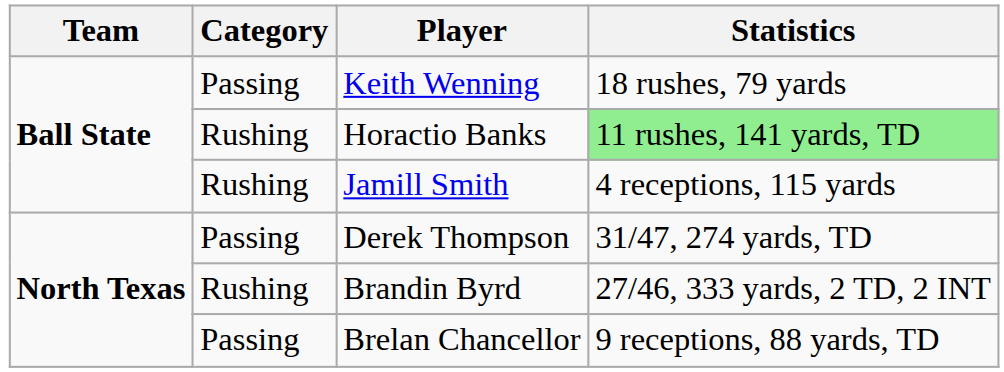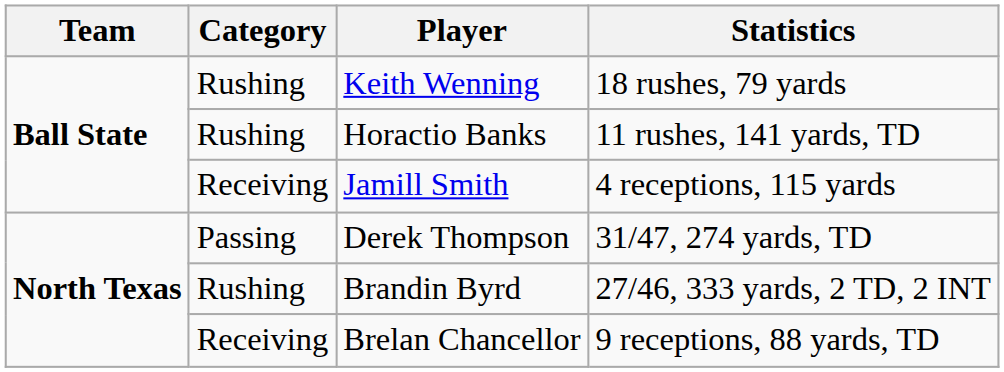(250, 82) Passing -> (251, 82) Rushing
(758, 133) lightgreen background -> (758, 133) no background
(254, 185) Rushing -> (263, 185) Receiving
(250, 339) Passing -> (263, 339) Receiving
